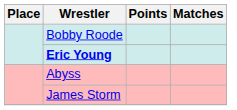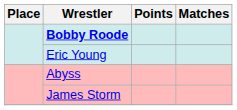(84, 34) normal -> (87, 34) bold
(79, 54) bold -> (76, 54) normal
